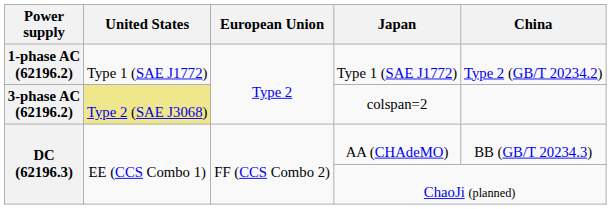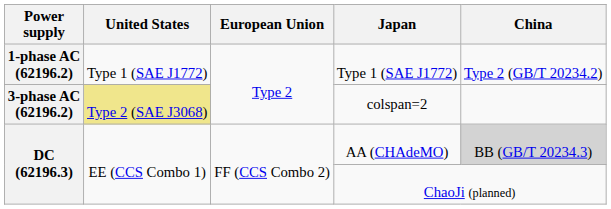(533, 152) no background -> (533, 152) lightgrey background
